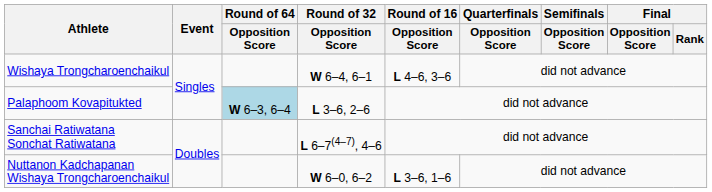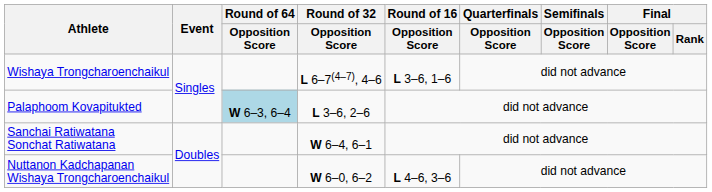(341, 78) W 6–4, 6–1 -> (341, 79) L 6–7(4–7), 4–6
(422, 78) L 4–6, 3–6 -> (422, 79) L 3–6, 1–6
(341, 144) L 6–7(4–7), 4–6 -> (341, 146) W 6–4, 6–1
(422, 178) L 3–6, 1–6 -> (422, 178) L 4–6, 3–6
